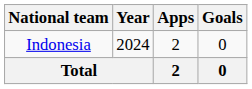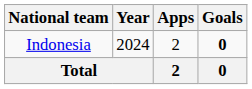(222, 44) normal -> (222, 44) bold
